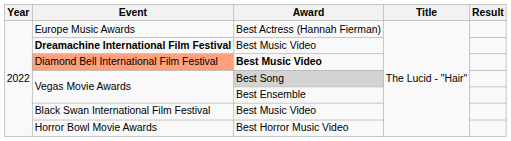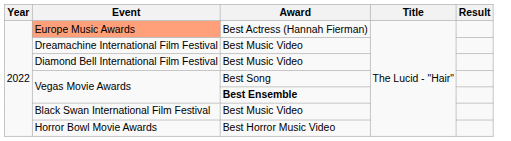(85, 29) no background -> (85, 29) lightsalmon background
(133, 45) bold -> (126, 45) normal
(126, 62) lightsalmon background -> (126, 62) no background
(279, 62) bold -> (263, 62) normal
(260, 78) lightgrey background -> (247, 78) no background
(271, 95) normal -> (260, 95) bold
